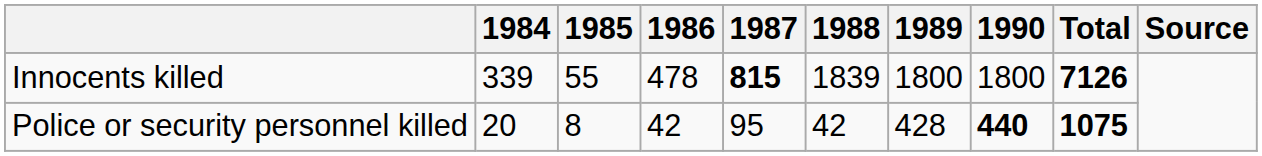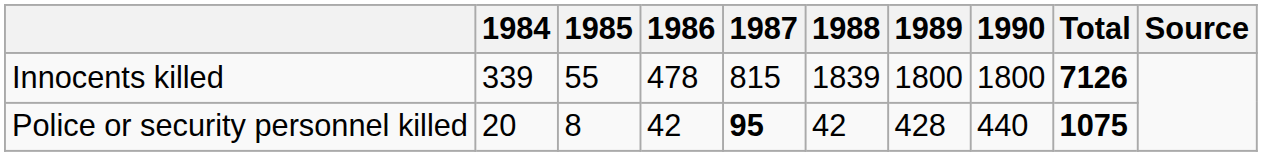(755, 77) bold -> (755, 77) normal
(747, 126) normal -> (747, 126) bold
(1003, 126) bold -> (1003, 126) normal
